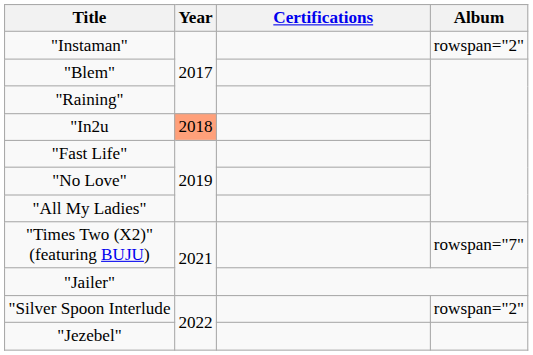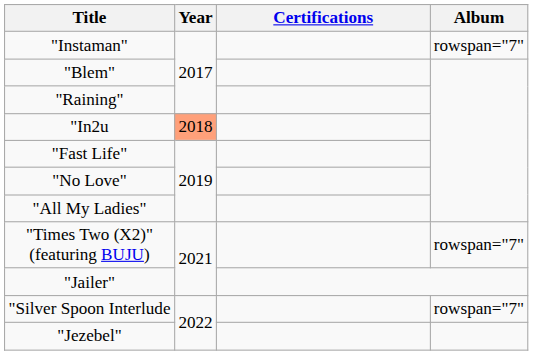(479, 45) rowspan="2" -> (479, 45) rowspan="7"
(479, 308) rowspan="2" -> (479, 308) rowspan="7"
